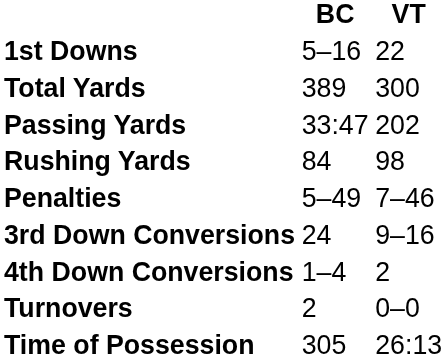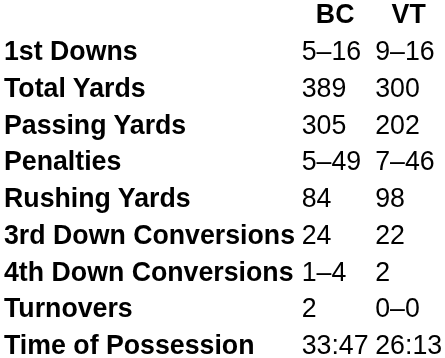(390, 51) 22 -> (405, 51) 9–16
(335, 124) 33:47 -> (324, 124) 305
rows swapped: (97, 161) <-> (63, 198)
(405, 235) 9–16 -> (390, 235) 22
(324, 345) 305 -> (335, 345) 33:47
